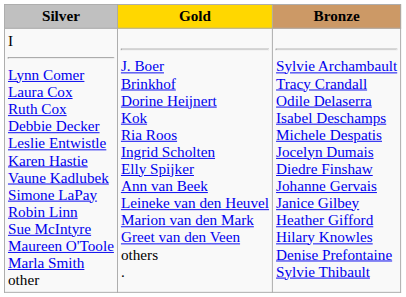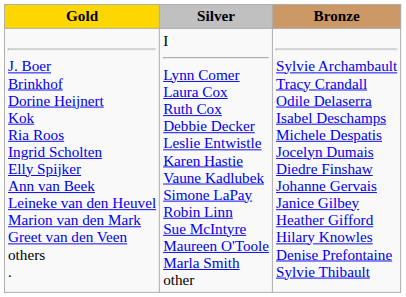columns swapped: (195, 16) <-> (61, 16)
